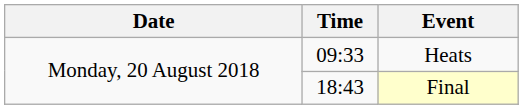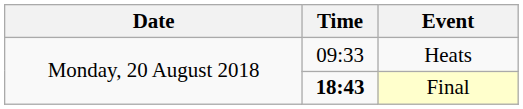(340, 87) normal -> (340, 87) bold
